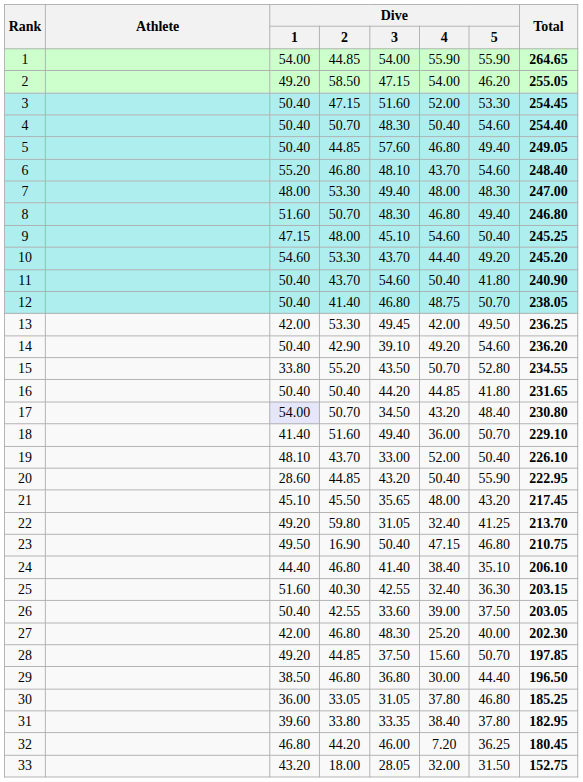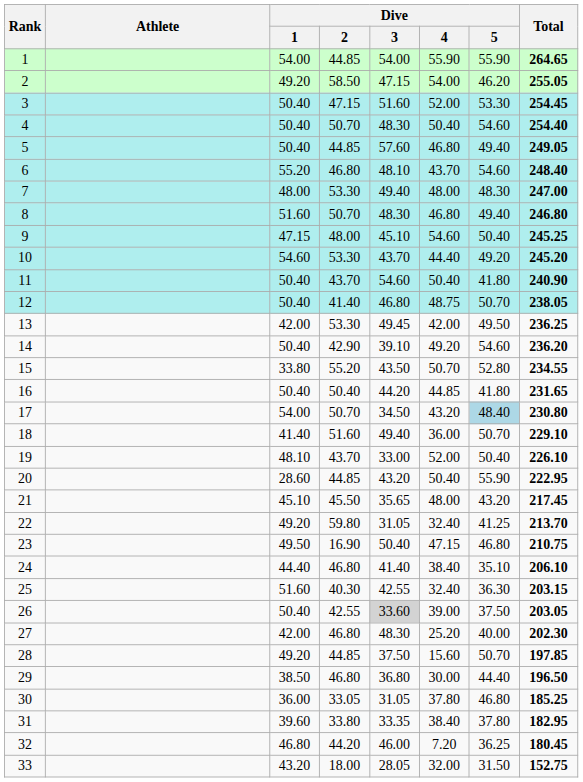(295, 412) lavender background -> (295, 412) no background
(494, 412) no background -> (494, 412) lightblue background
(394, 611) no background -> (394, 611) lightgrey background
